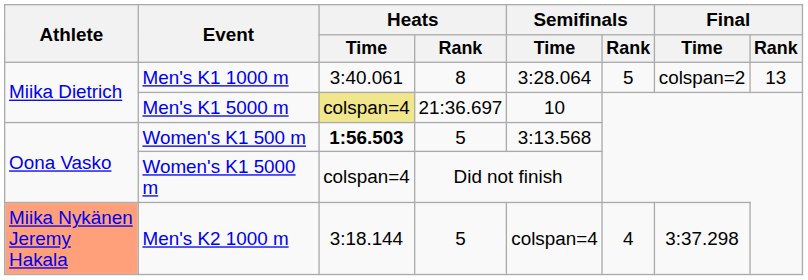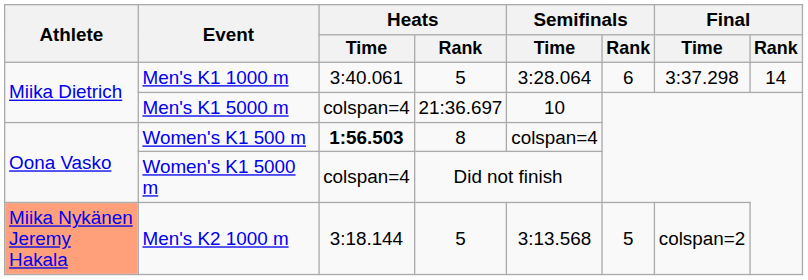(460, 78) 8 -> (460, 78) 5
(628, 78) 5 -> (628, 78) 6
(702, 78) colspan=2 -> (702, 78) 3:37.298
(776, 78) 13 -> (776, 78) 14
(366, 108) khaki background -> (366, 108) no background
(460, 137) 5 -> (460, 137) 8
(554, 137) 3:13.568 -> (554, 137) colspan=4
(554, 239) colspan=4 -> (554, 239) 3:13.568
(628, 239) 4 -> (628, 239) 5
(702, 239) 3:37.298 -> (702, 239) colspan=2
